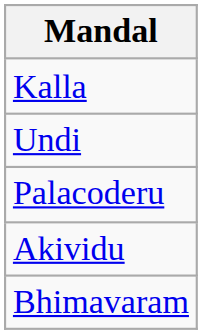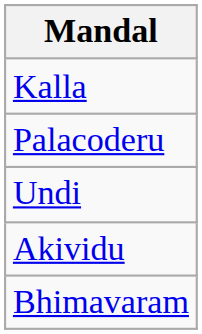(47, 139) Undi -> (89, 139) Palacoderu
(89, 193) Palacoderu -> (47, 193) Undi
